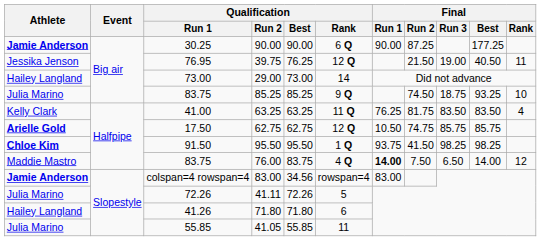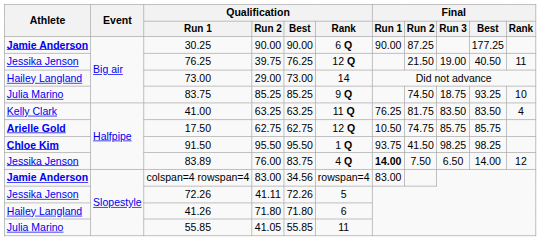(198, 62) 76.95 -> (198, 62) 76.25
(42, 162) Maddie Mastro -> (43, 162) Jessika Jenson
(198, 162) 83.75 -> (198, 162) 83.89
(35, 195) Julia Marino -> (43, 195) Jessika Jenson
